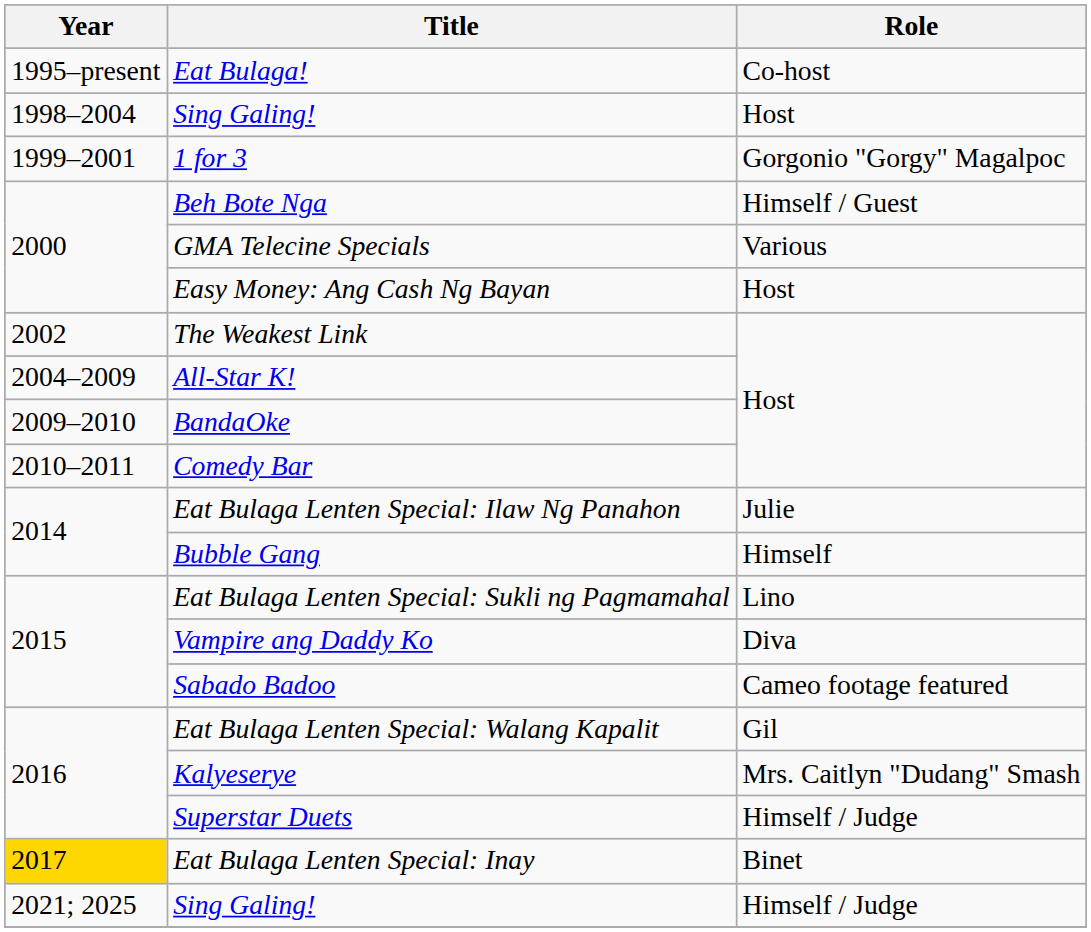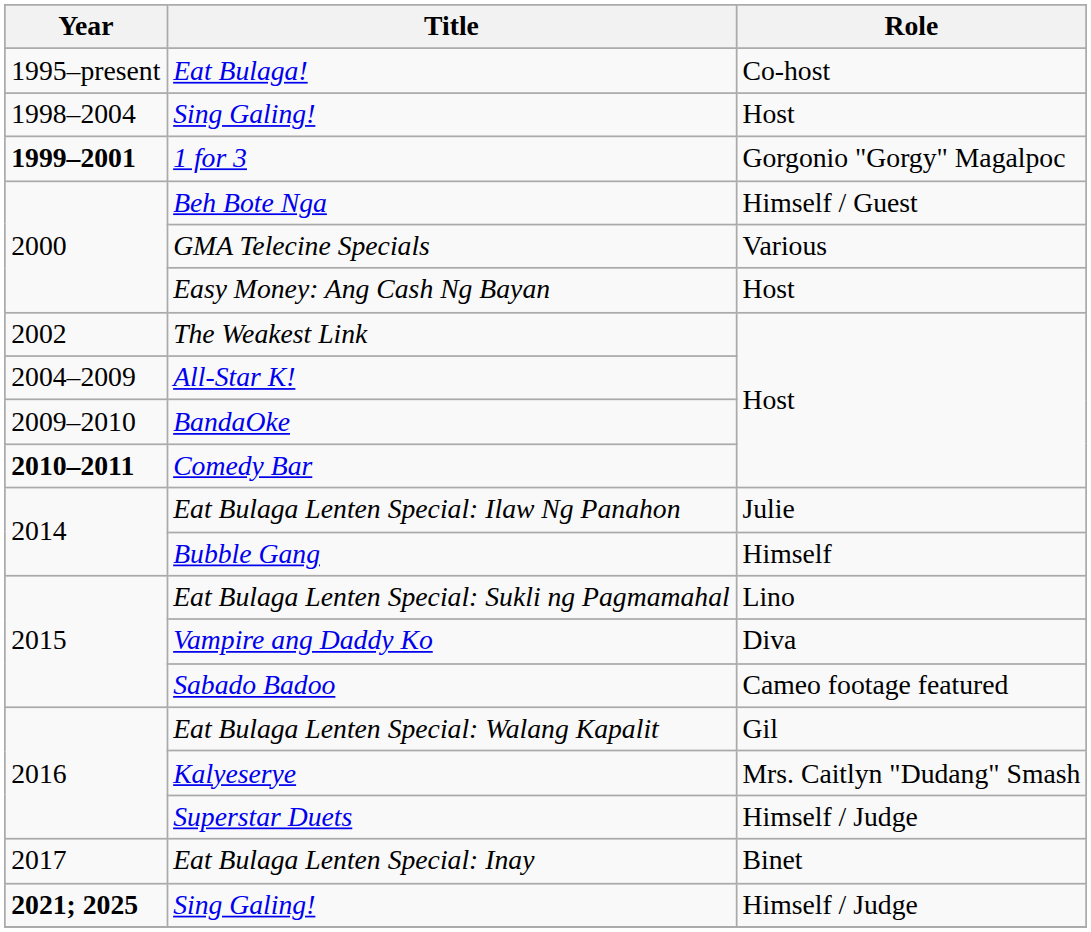(74, 158) normal -> (74, 158) bold
(73, 465) normal -> (73, 465) bold
(39, 860) gold background -> (39, 860) no background
(74, 904) normal -> (75, 904) bold
